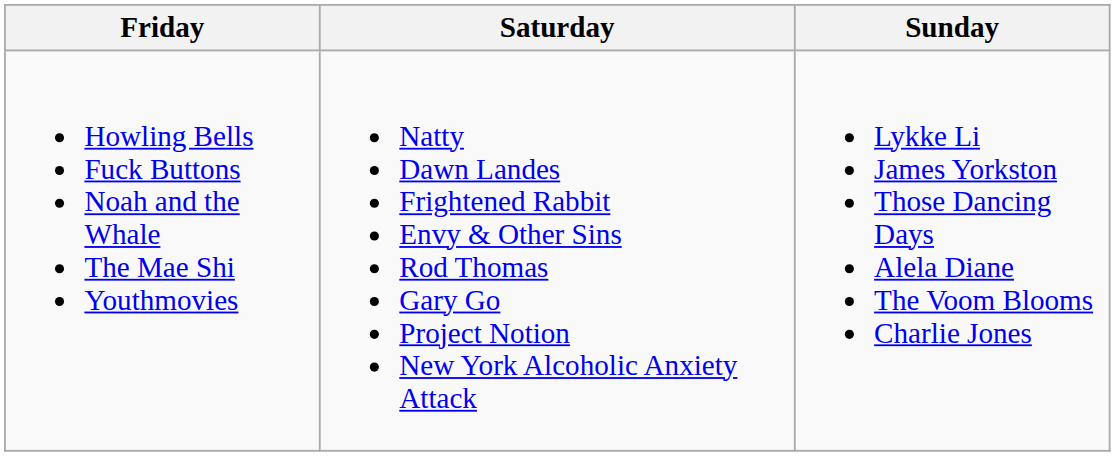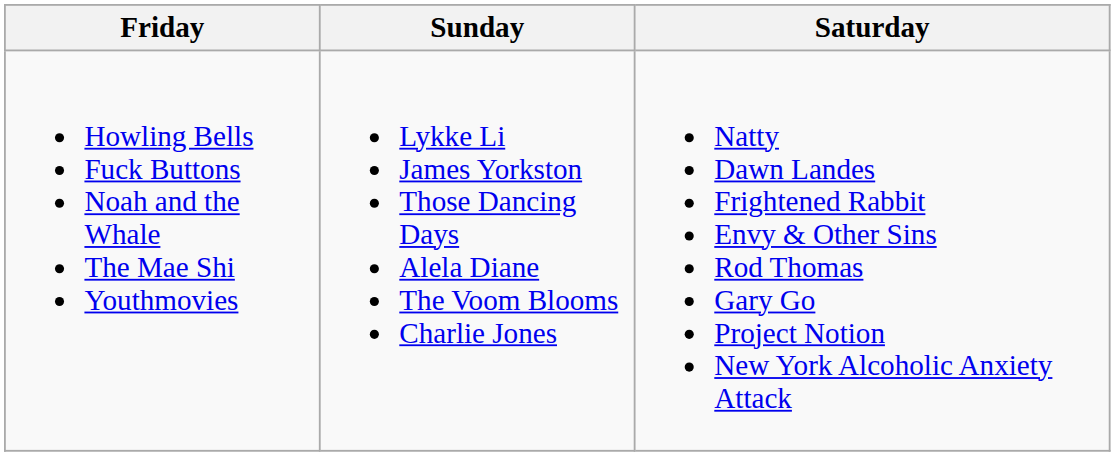columns swapped: (557, 27) <-> (952, 27)
